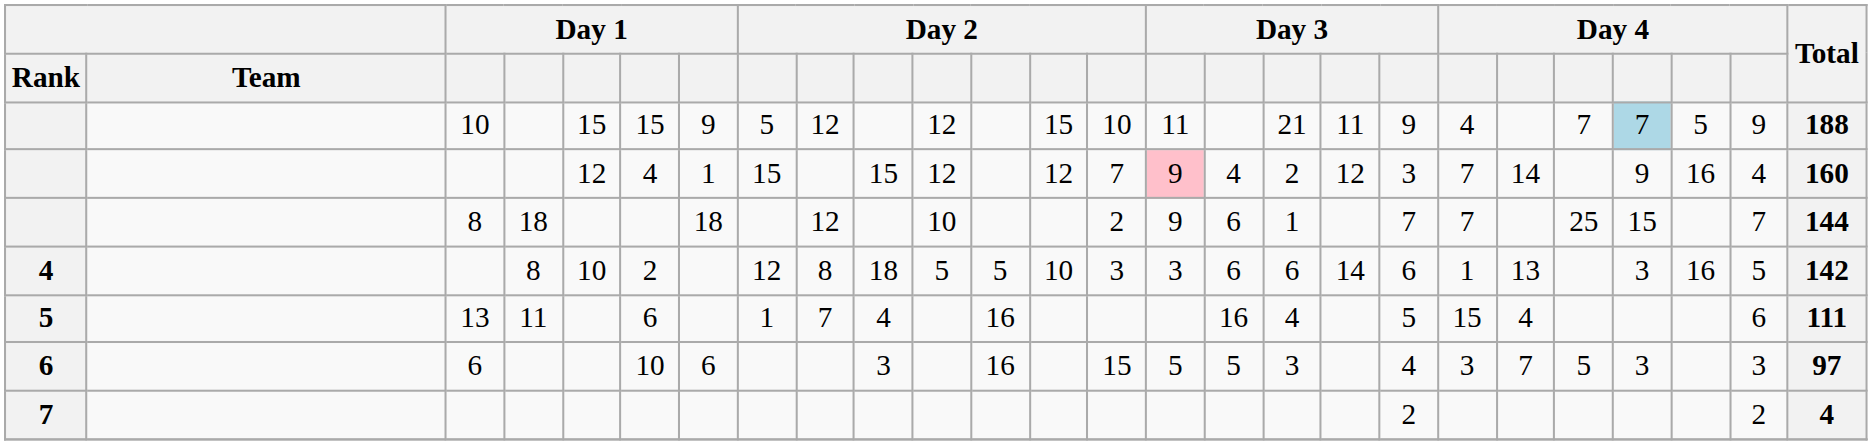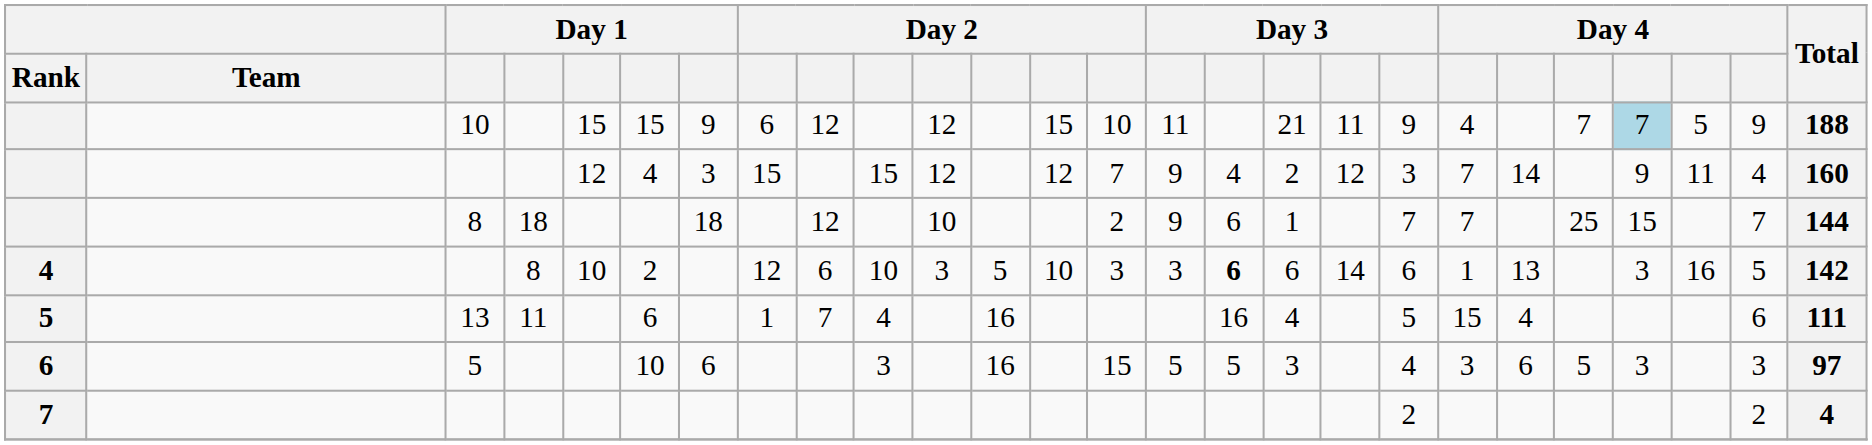(767, 125) 5 -> (767, 125) 6
(708, 173) 1 -> (708, 173) 3
(1175, 173) pink background -> (1175, 173) no background
(1701, 173) 16 -> (1701, 173) 11
(825, 270) 8 -> (825, 270) 6
(883, 270) 18 -> (883, 270) 10
(942, 270) 5 -> (942, 270) 3
(1234, 270) normal -> (1234, 270) bold
(475, 366) 6 -> (475, 366) 5
(1525, 366) 7 -> (1525, 366) 6
